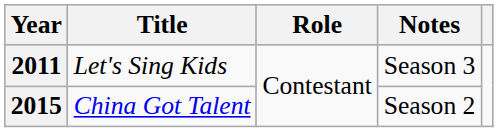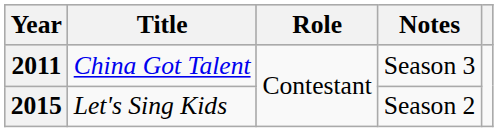(150, 65) Let's Sing Kids -> (162, 65) China Got Talent
(162, 106) China Got Talent -> (150, 106) Let's Sing Kids
